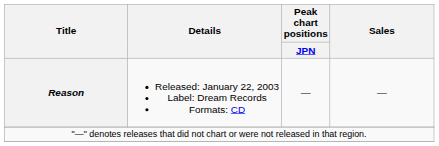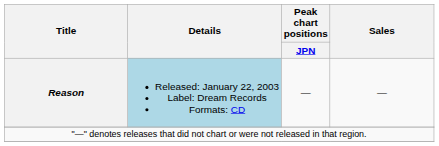(205, 98) no background -> (205, 98) lightblue background
